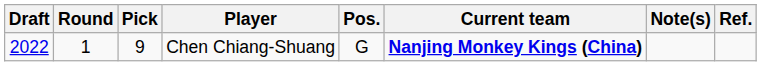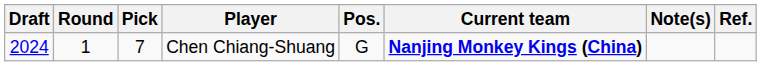(29, 47) 2022 -> (29, 47) 2024
(140, 47) 9 -> (140, 47) 7
